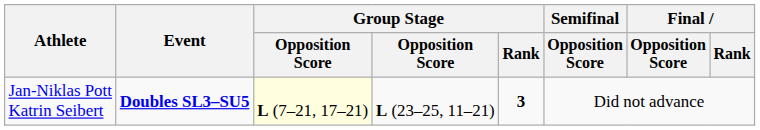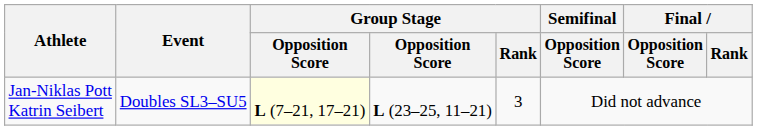(185, 101) bold -> (183, 101) normal
(521, 101) bold -> (518, 101) normal
